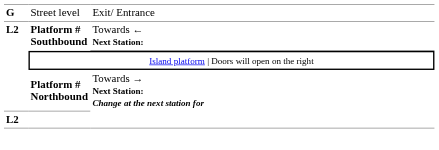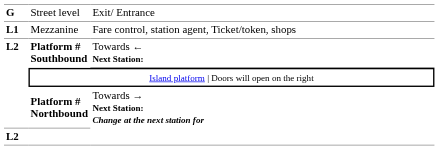+ row: (54, 29)
